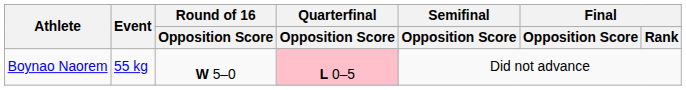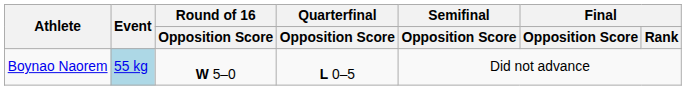(131, 67) no background -> (131, 67) lightblue background
(337, 75) pink background -> (337, 75) no background
